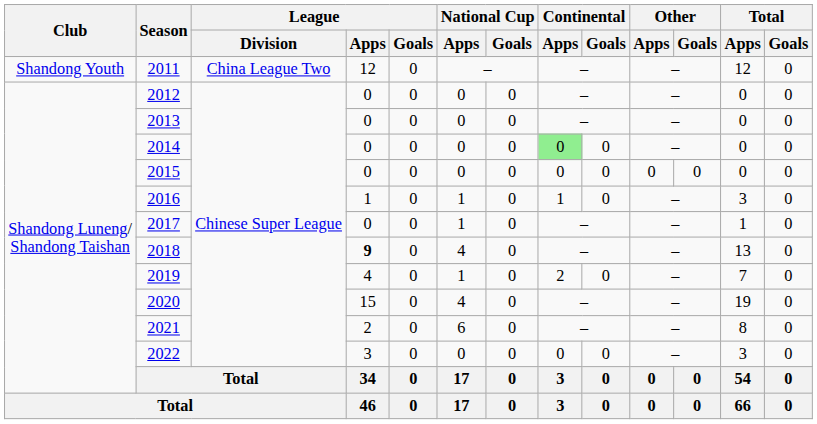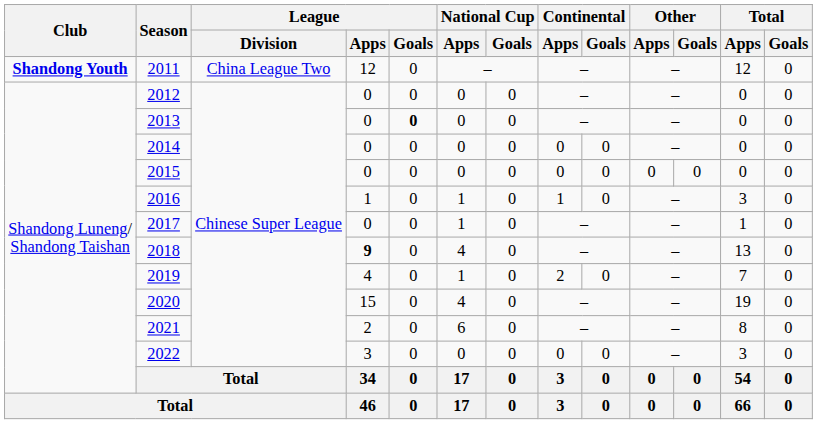(70, 69) normal -> (70, 69) bold
(413, 120) normal -> (413, 120) bold
(560, 146) lightgreen background -> (560, 146) no background
